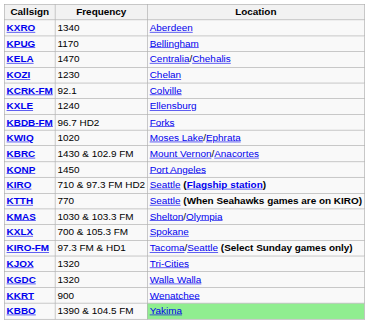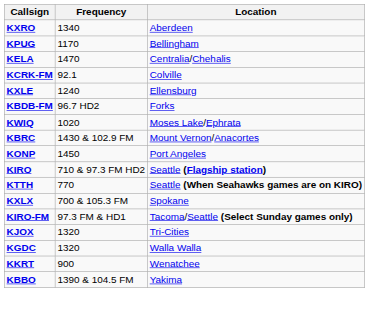- row: (18, 75)
- row: (21, 216)
(166, 311) lightgreen background -> (166, 279) no background
